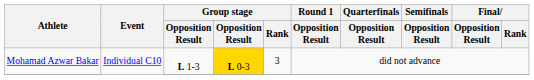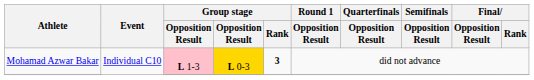(189, 67) no background -> (189, 67) pink background
(277, 61) normal -> (277, 61) bold
